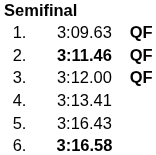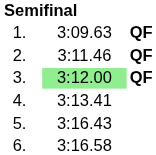(84, 55) bold -> (84, 55) normal
(84, 78) no background -> (84, 78) lightgreen background
(84, 146) bold -> (84, 146) normal
